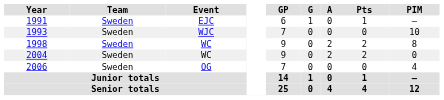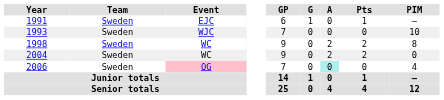(206, 67) no background -> (206, 67) pink background
(330, 67) no background -> (330, 67) paleturquoise background
